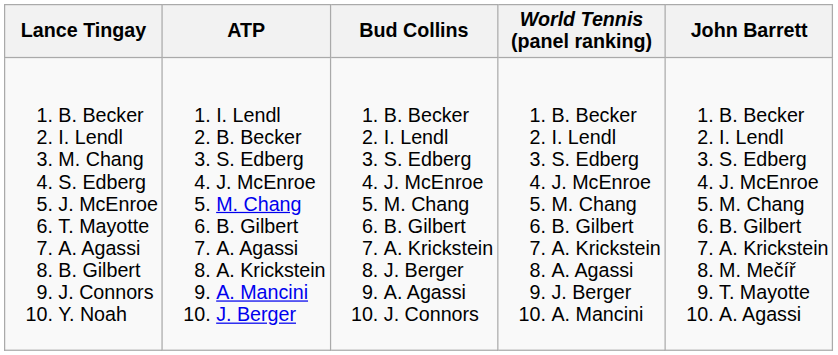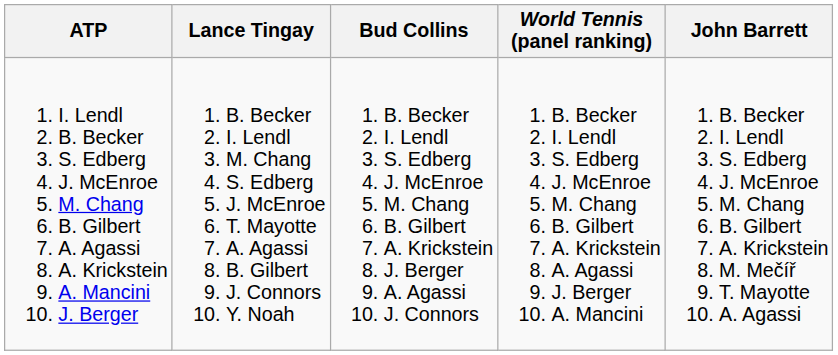columns swapped: (246, 31) <-> (84, 31)
